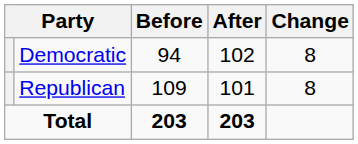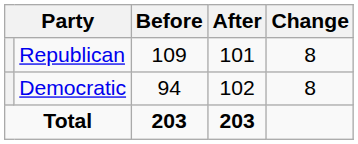rows swapped: (73, 54) <-> (72, 88)
